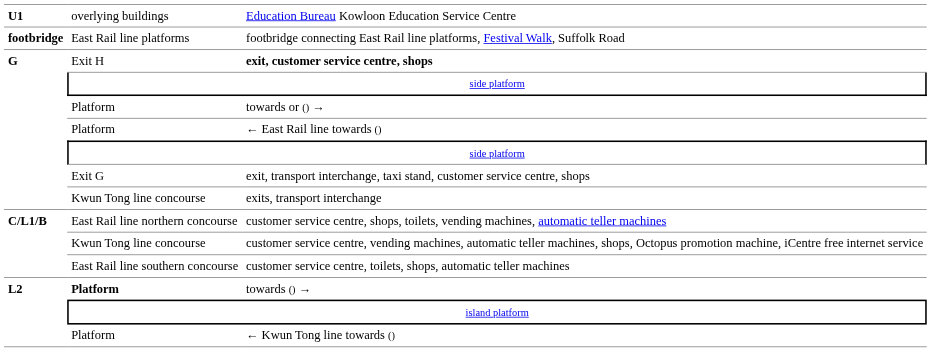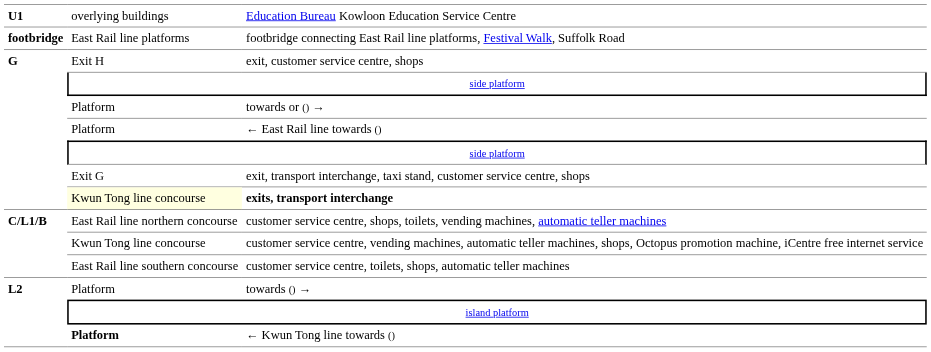(339, 61) bold -> (335, 61) normal
(138, 198) no background -> (138, 198) lightyellow background
(314, 198) normal -> (320, 198) bold
(95, 288) bold -> (93, 288) normal
(93, 335) normal -> (95, 335) bold
